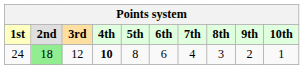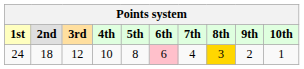(47, 54) lightgreen background -> (47, 54) no background
(107, 54) bold -> (107, 54) normal
(164, 54) no background -> (164, 54) pink background
(221, 54) no background -> (221, 54) gold background
